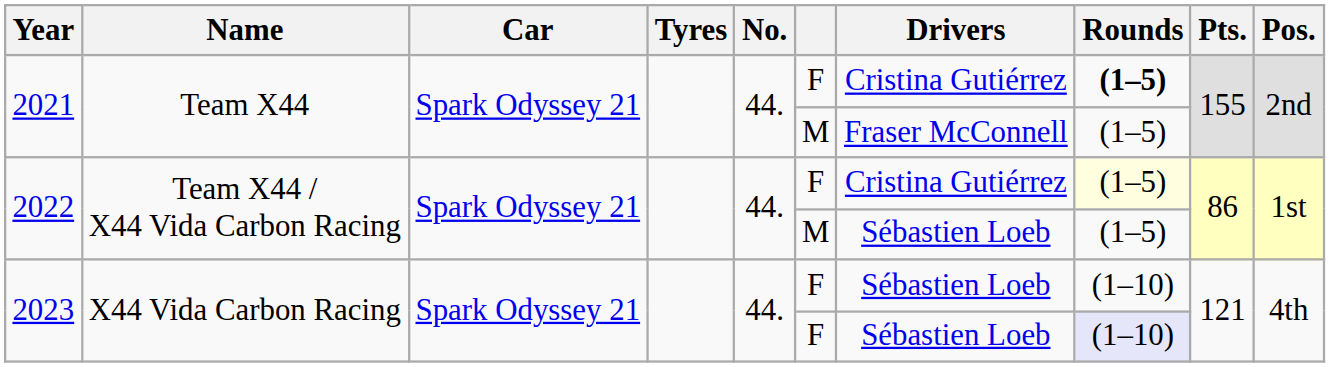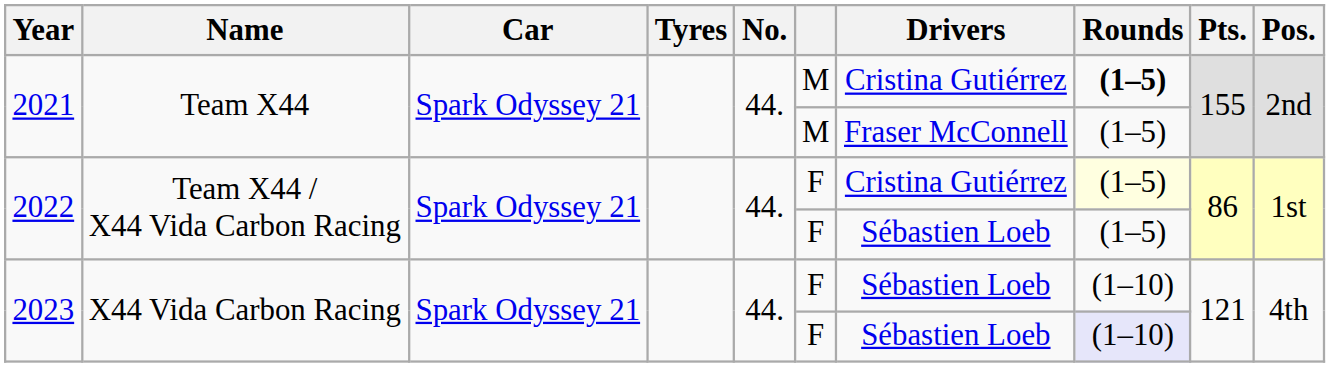(816, 80) F -> (816, 80) M
(816, 233) M -> (816, 233) F
